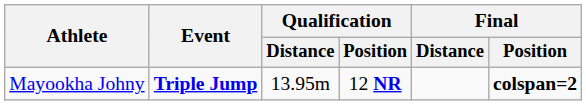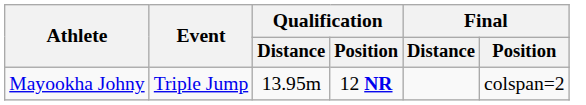(206, 83) bold -> (201, 83) normal
(535, 83) bold -> (524, 83) normal
